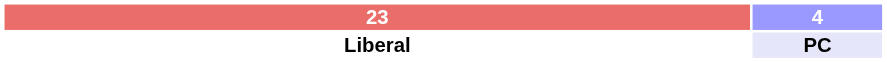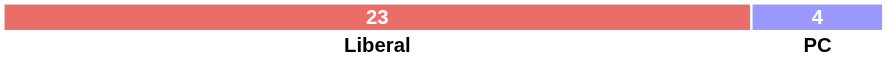(818, 45) lavender background -> (818, 45) no background
